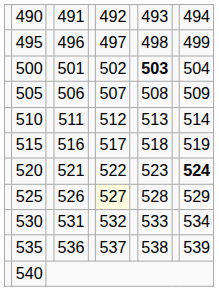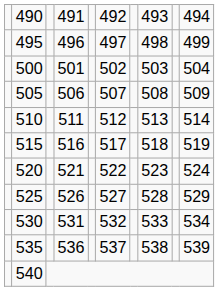(155, 68) bold -> (155, 68) normal
(197, 171) bold -> (197, 171) normal
(113, 196) lightyellow background -> (113, 196) no background
